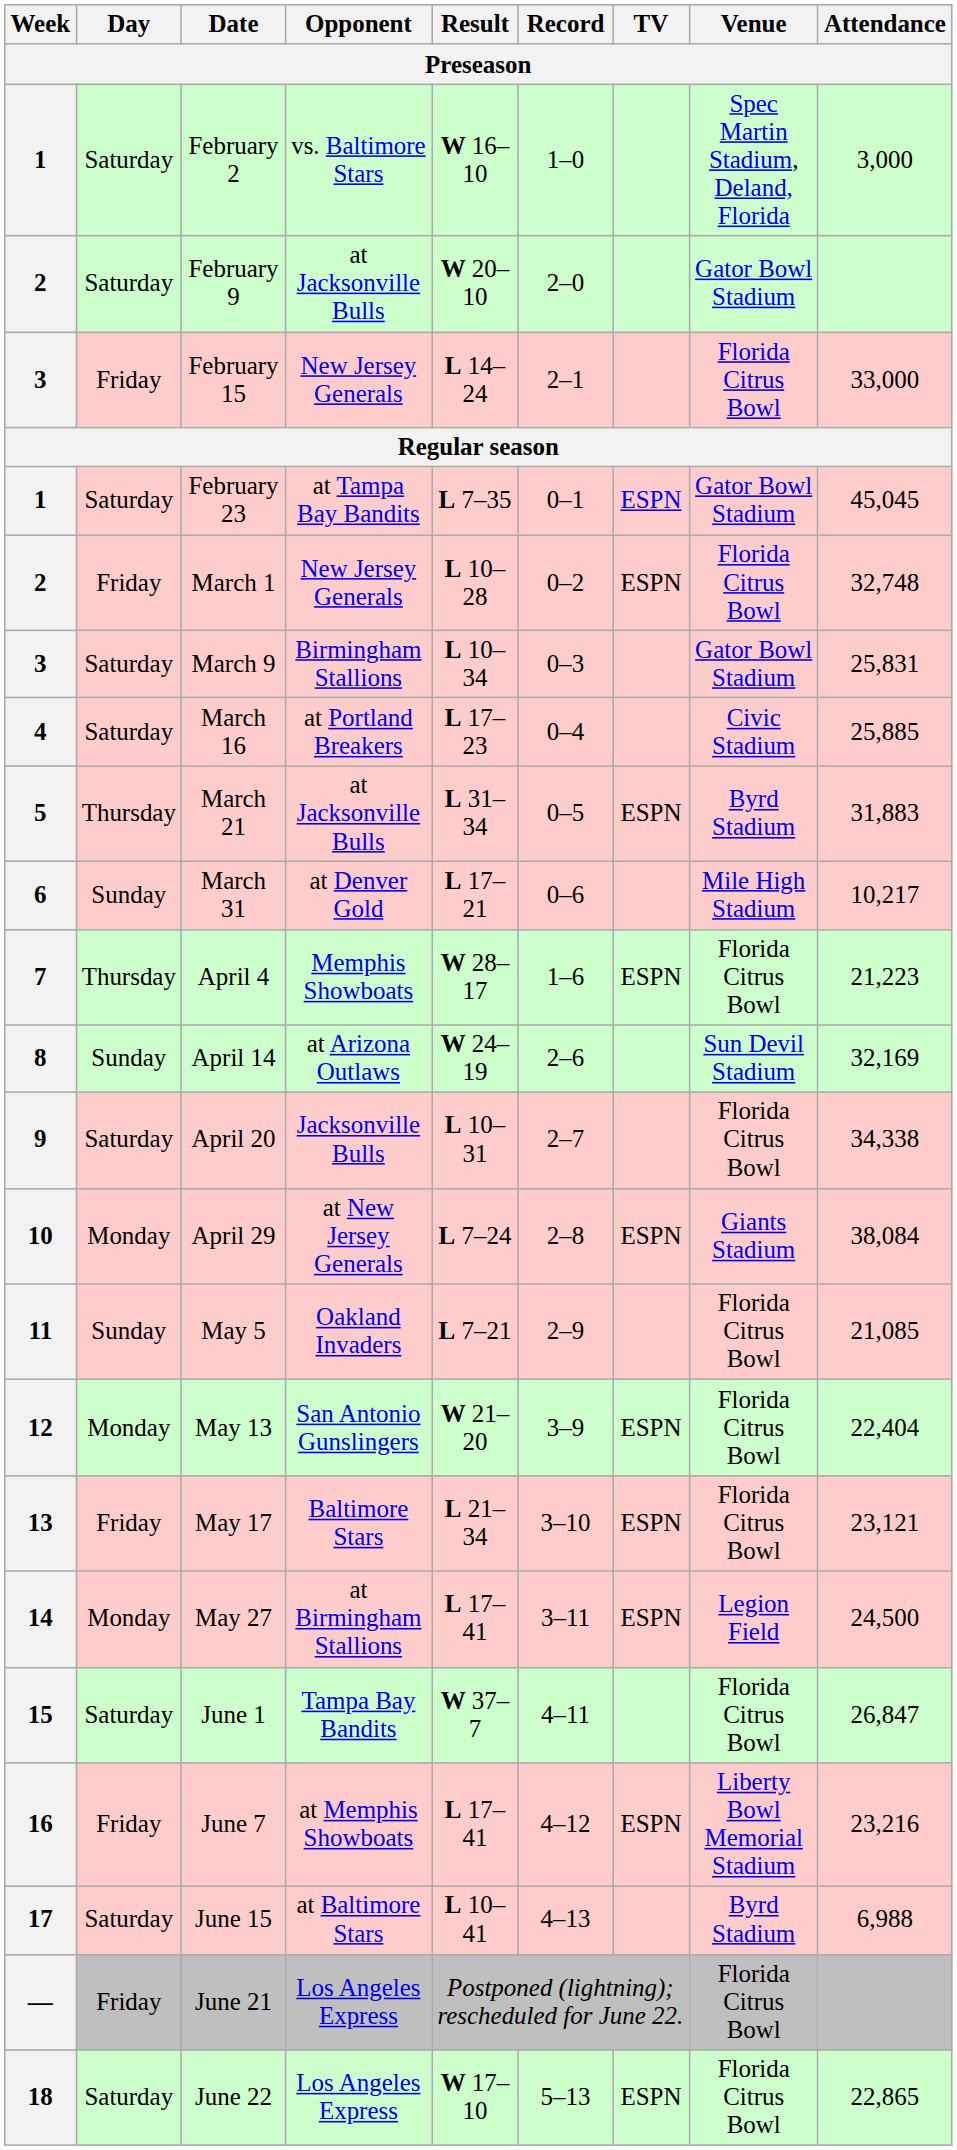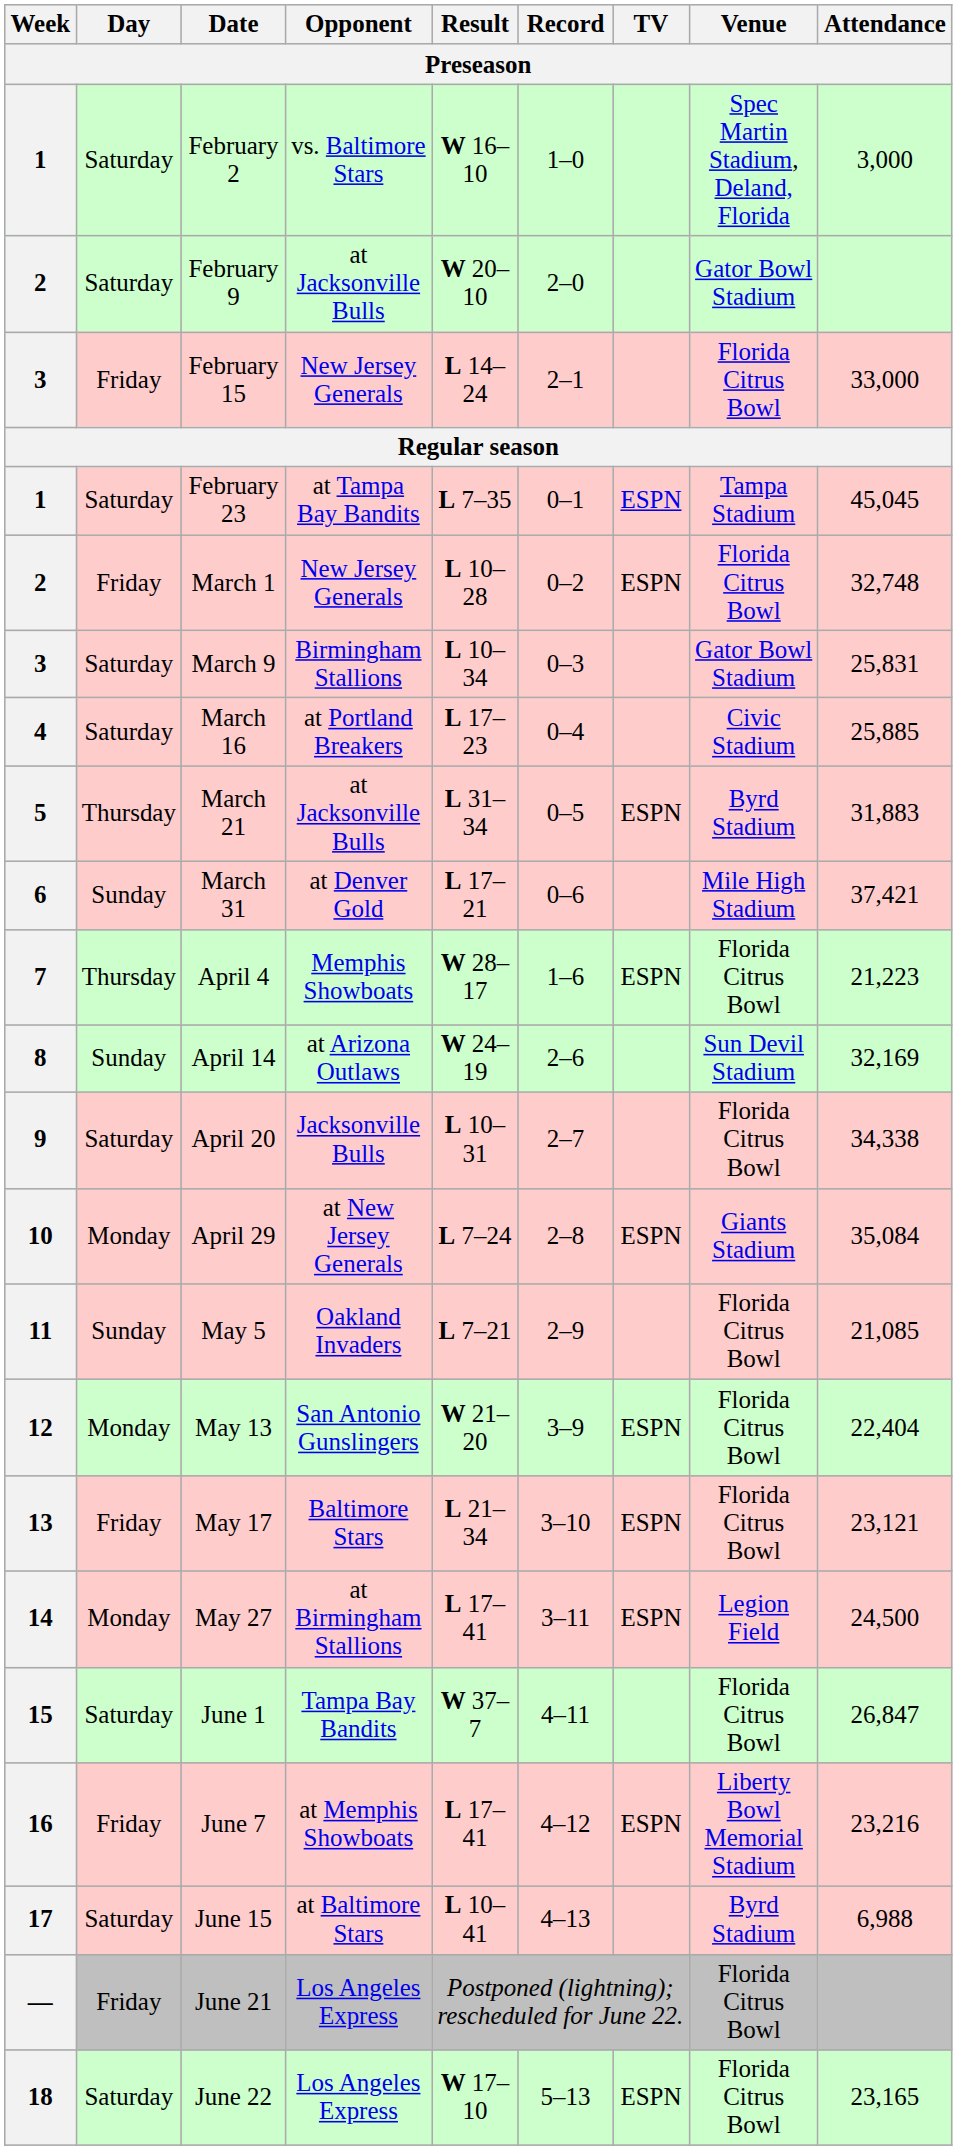(754, 500) Gator Bowl Stadium -> (754, 500) Tampa Stadium
(885, 894) 10,217 -> (885, 894) 37,421
(885, 1235) 38,084 -> (885, 1235) 35,084
(885, 2097) 22,865 -> (885, 2097) 23,165
